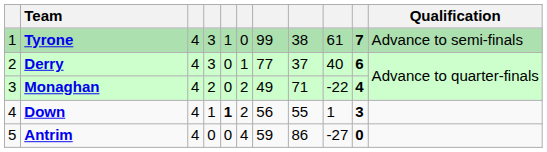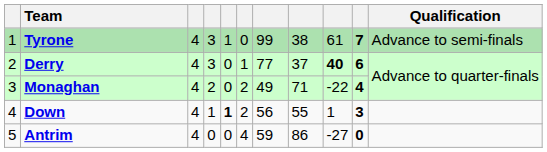(335, 64) normal -> (335, 64) bold
